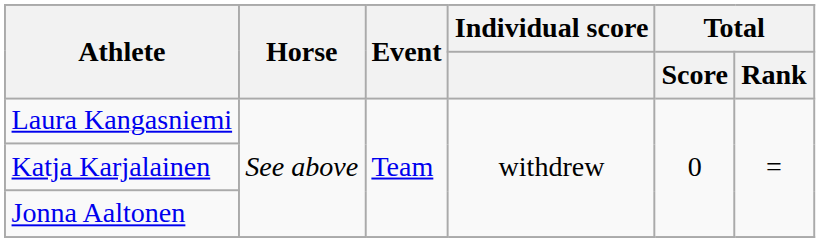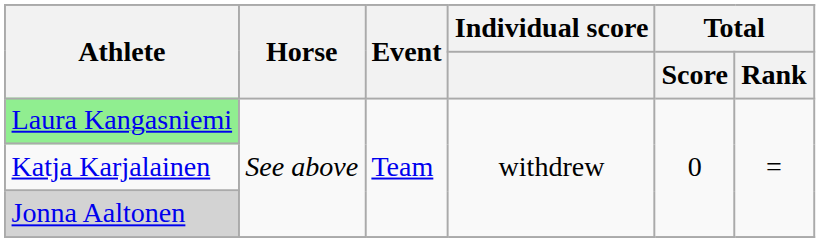(122, 120) no background -> (122, 120) lightgreen background
(98, 213) no background -> (98, 213) lightgrey background
